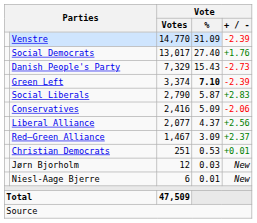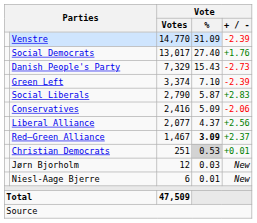(210, 81) bold -> (210, 81) normal
(210, 137) normal -> (210, 137) bold
(210, 151) no background -> (210, 151) lightgrey background
